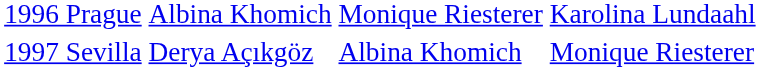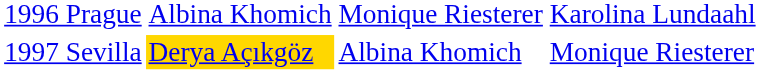(231, 51) no background -> (231, 51) gold background
